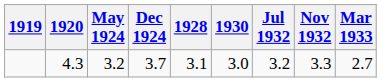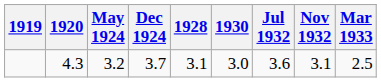(280, 63) 3.2 -> (280, 63) 3.6
(321, 63) 3.3 -> (321, 63) 3.1
(362, 63) 2.7 -> (362, 63) 2.5
